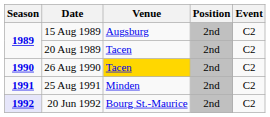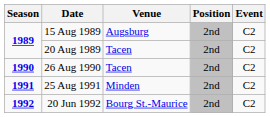(119, 67) gold background -> (119, 67) no background
(23, 103) lavender background -> (23, 103) no background
